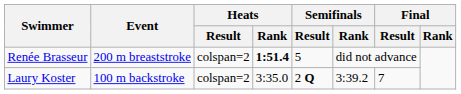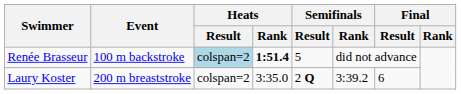(142, 57) 200 m breaststroke -> (139, 57) 100 m backstroke
(223, 57) no background -> (223, 57) lightblue background
(139, 78) 100 m backstroke -> (142, 78) 200 m breaststroke
(381, 78) 7 -> (381, 78) 6
